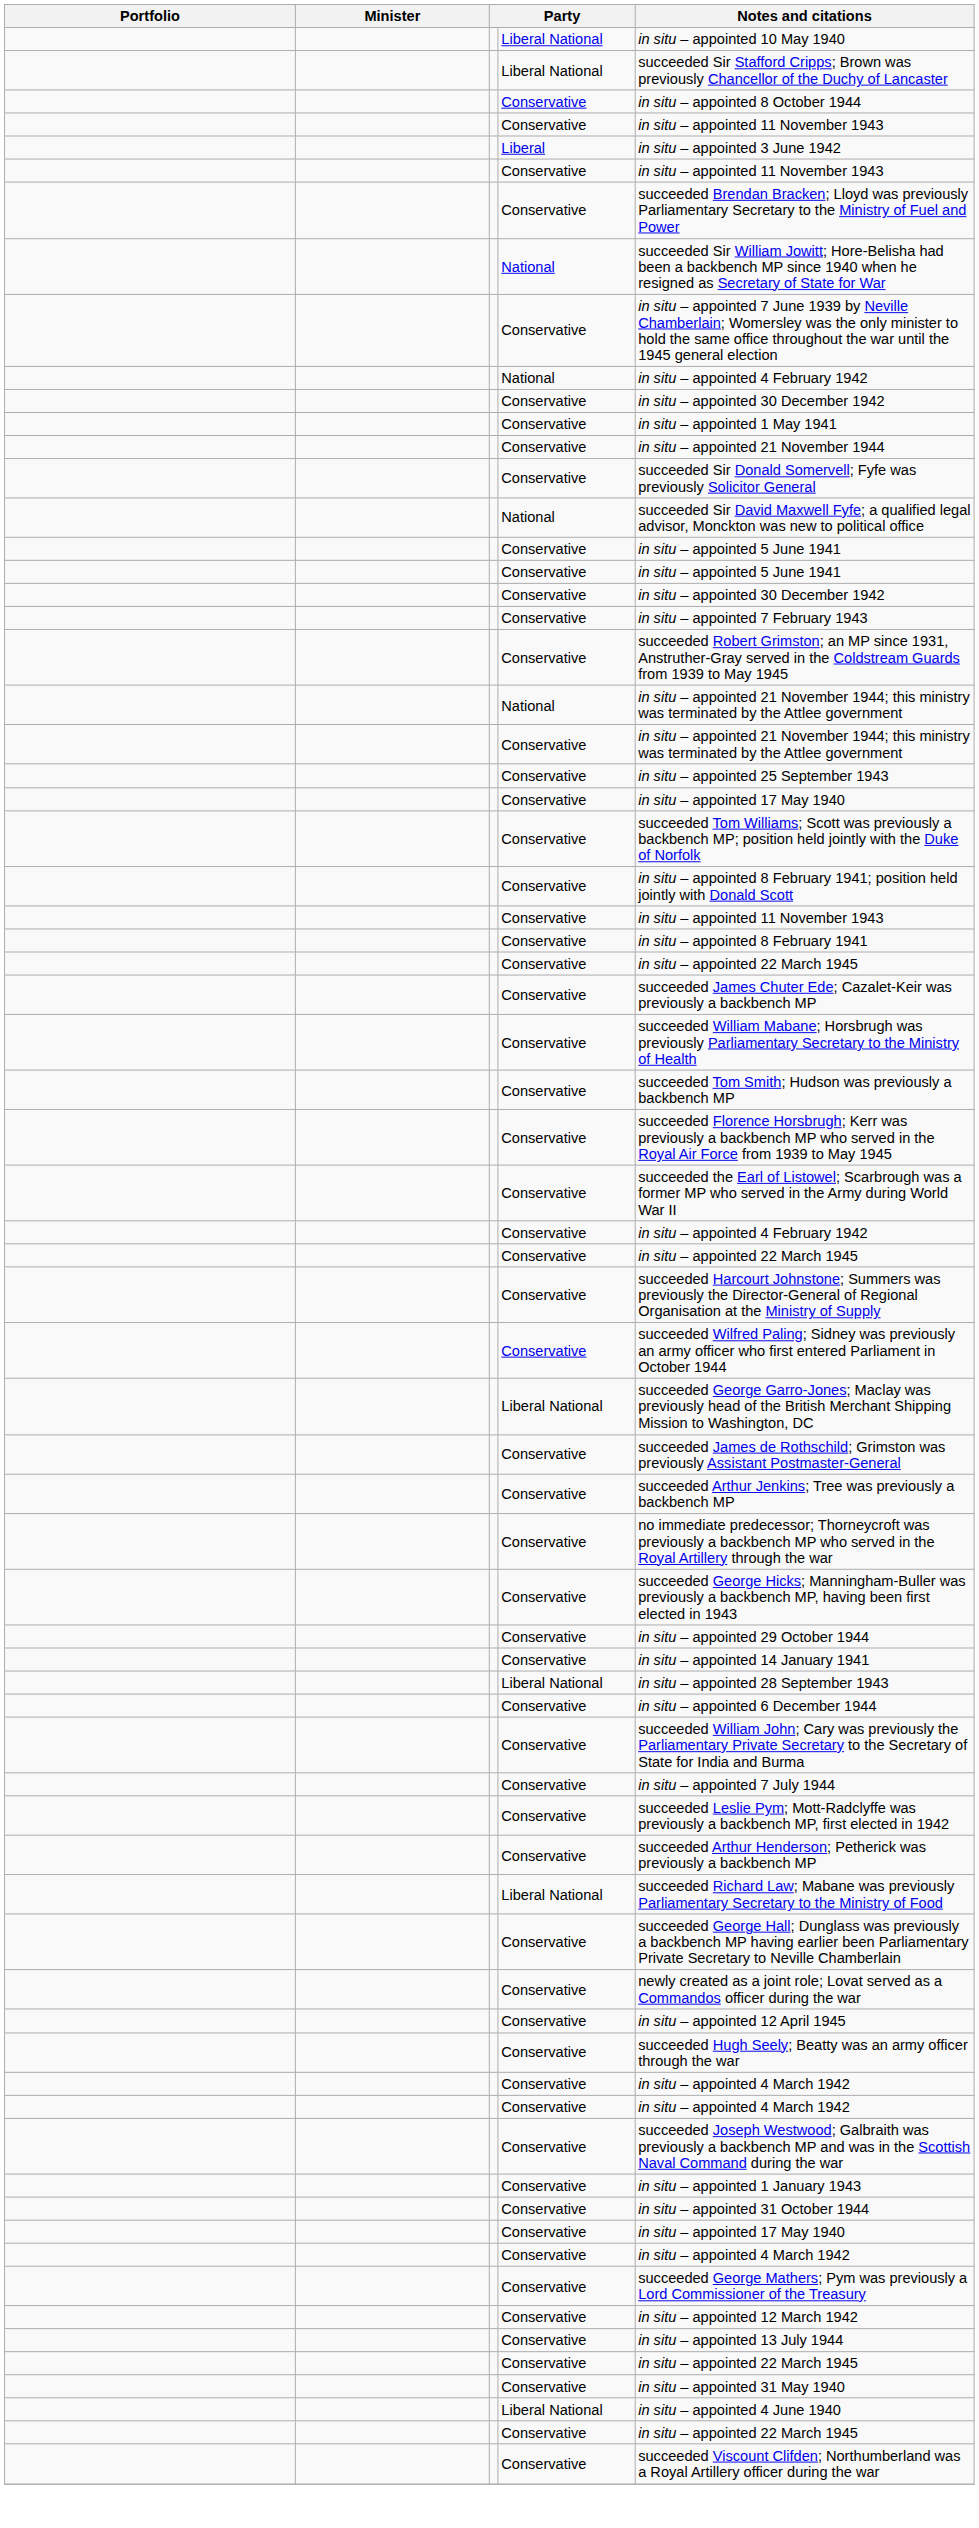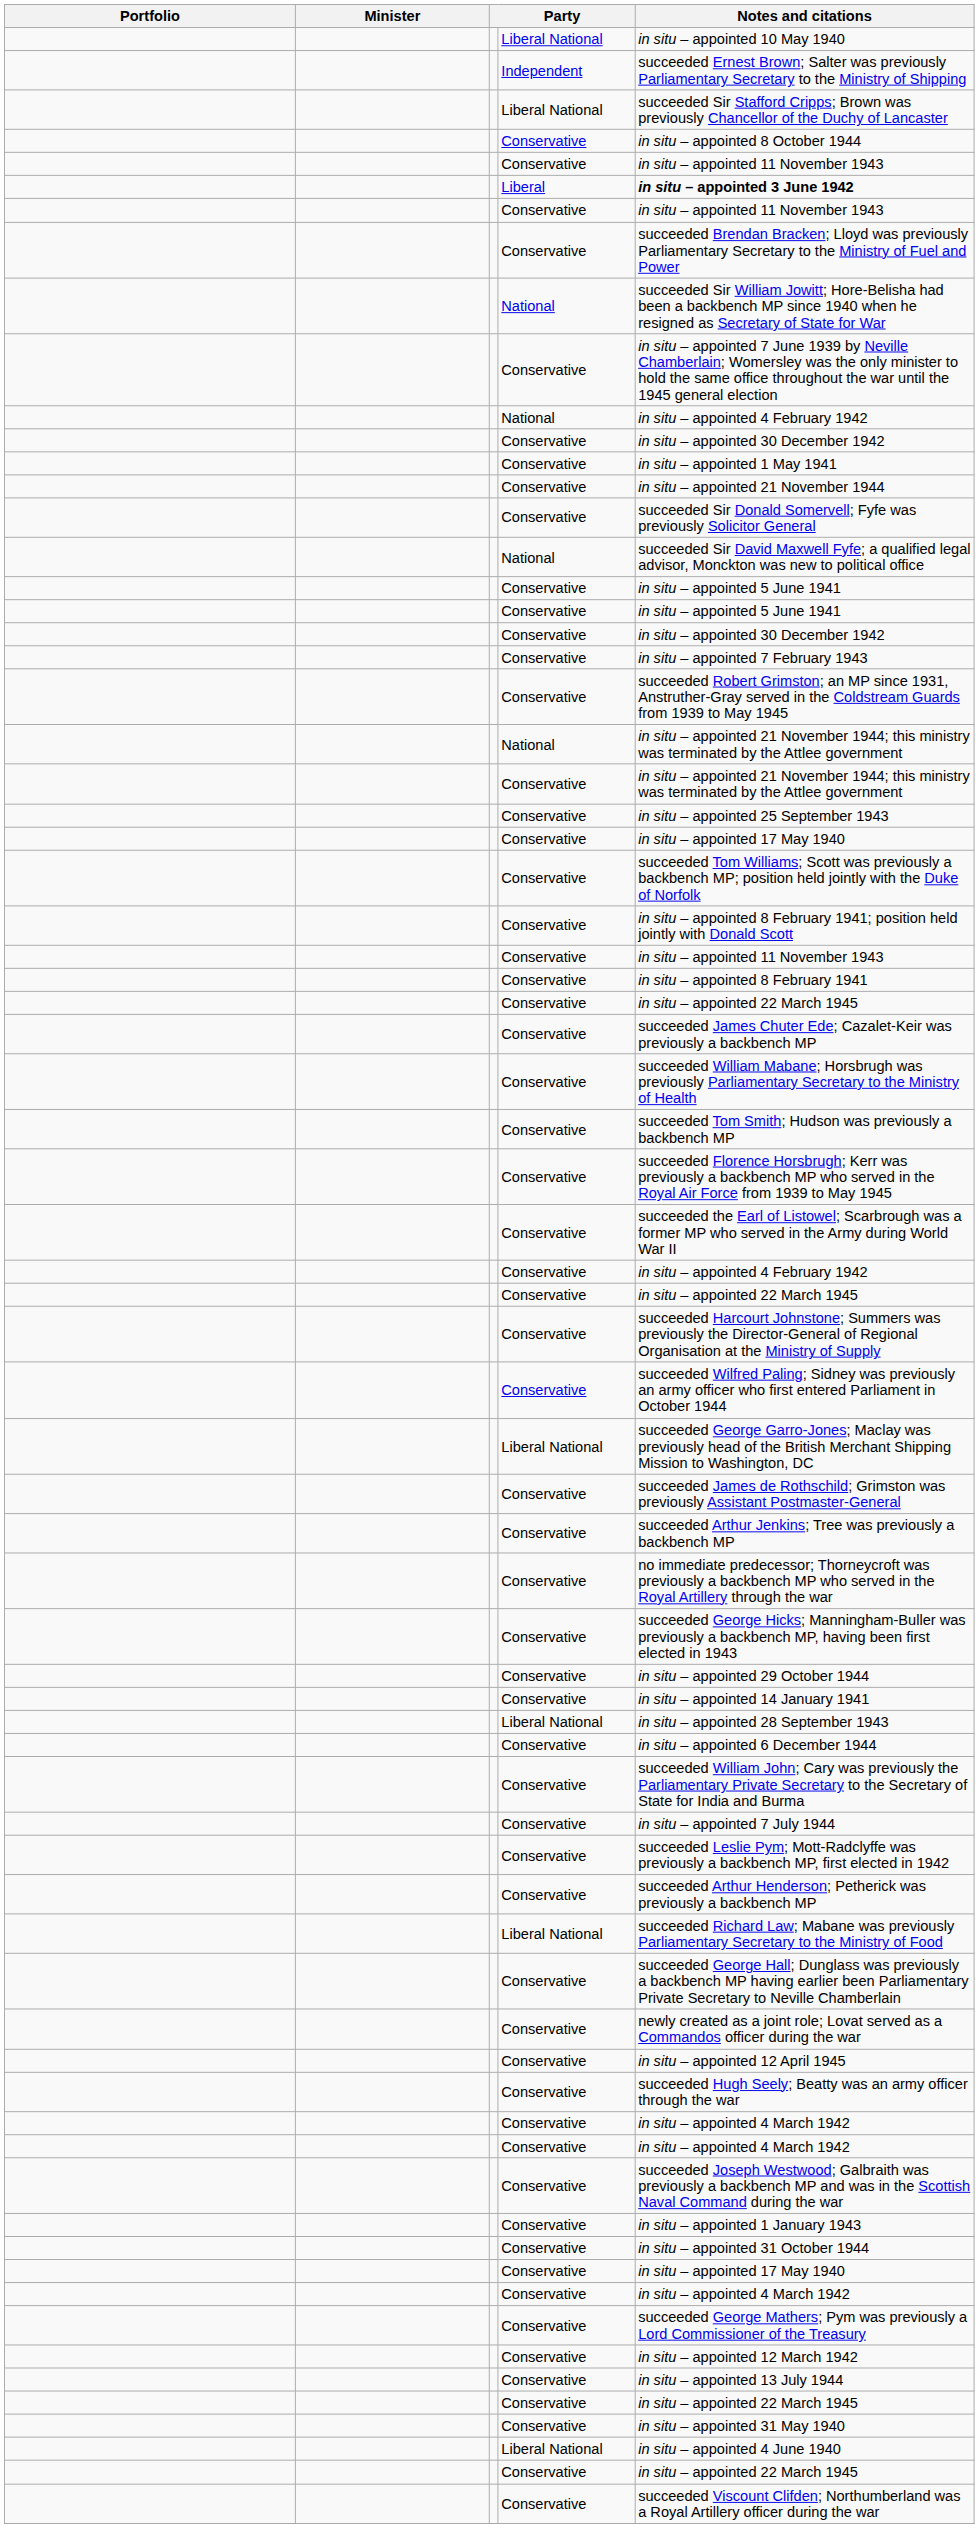+ row: (150, 71)
(740, 148) normal -> (746, 187) bold
